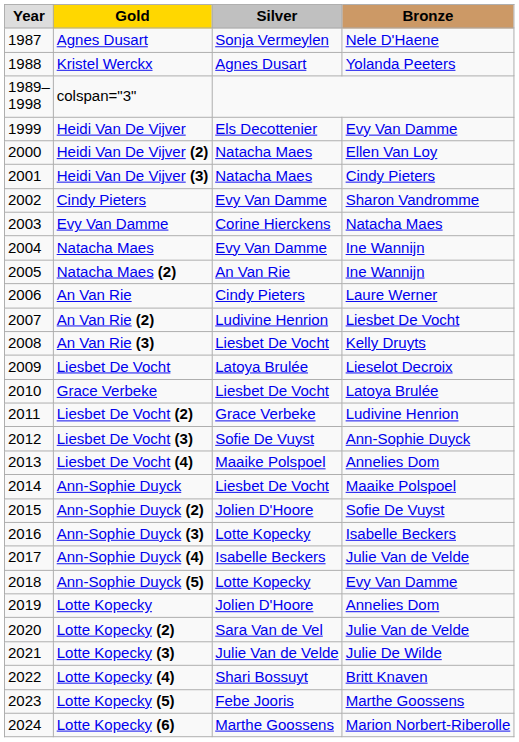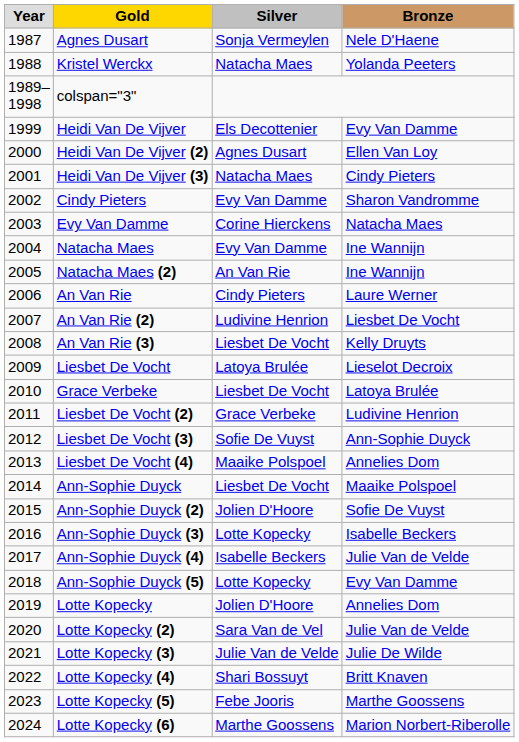(261, 64) Agnes Dusart -> (264, 64) Natacha Maes
(264, 152) Natacha Maes -> (261, 152) Agnes Dusart
